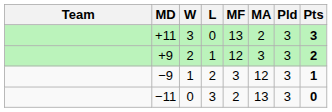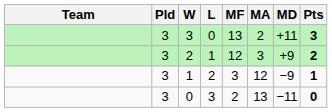columns swapped: (287, 14) <-> (166, 14)
